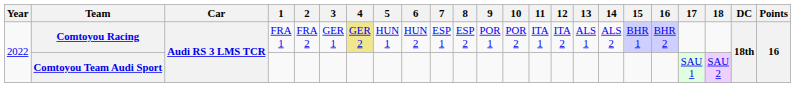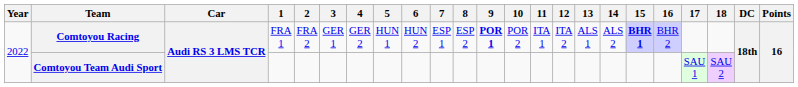(360, 37) khaki background -> (360, 37) no background
(490, 37) normal -> (491, 37) bold
(638, 37) normal -> (640, 37) bold
